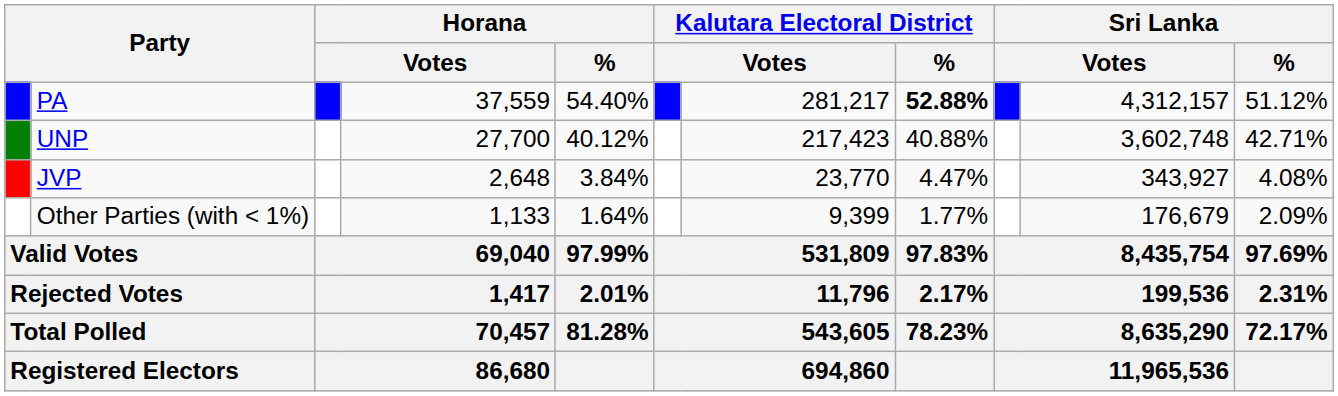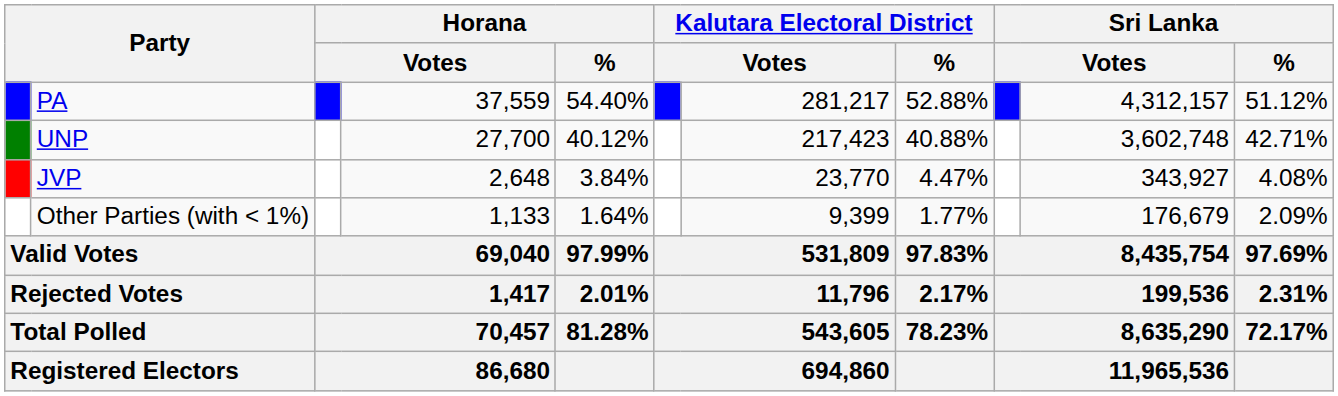(947, 100) bold -> (947, 100) normal
